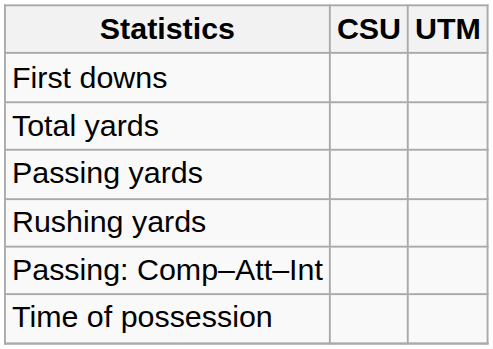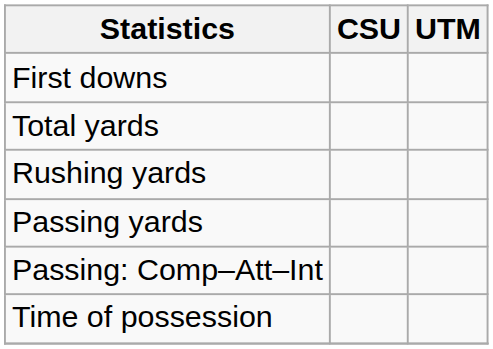rows swapped: (109, 221) <-> (107, 173)
